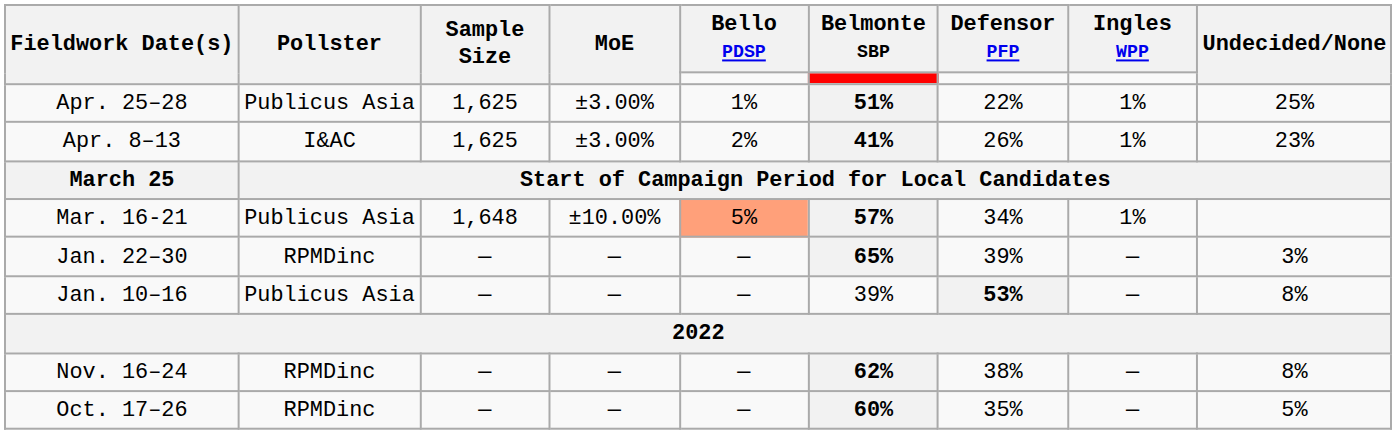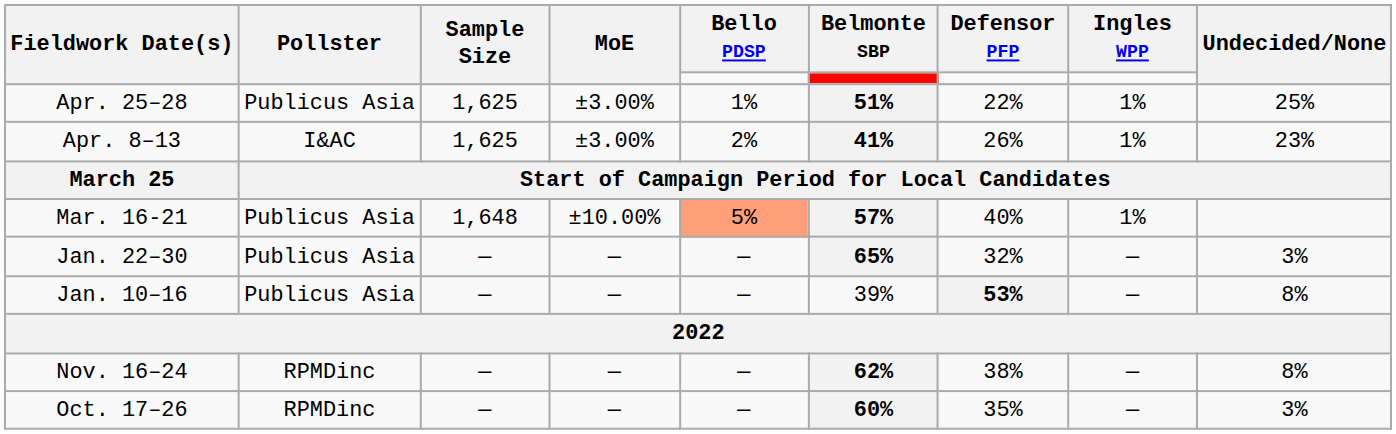(1003, 218) 34% -> (1003, 218) 40%
(330, 257) RPMDinc -> (330, 257) Publicus Asia
(1003, 257) 39% -> (1003, 257) 32%
(1294, 410) 5% -> (1294, 410) 3%
